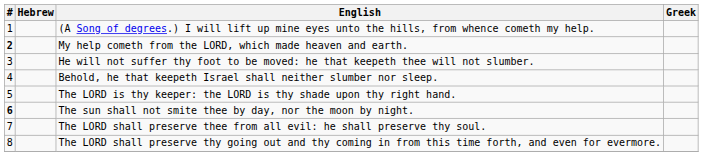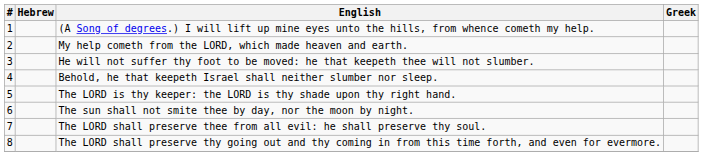(10, 45) bold -> (10, 45) normal
(10, 110) bold -> (10, 110) normal
